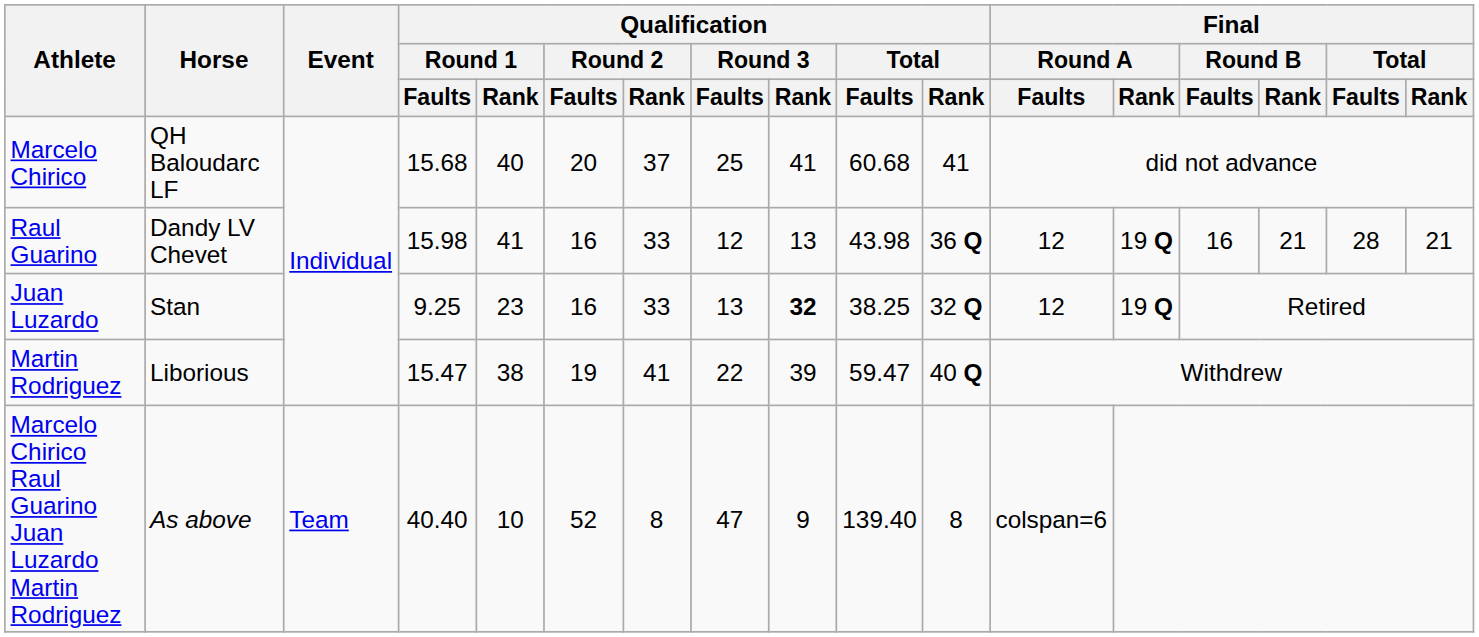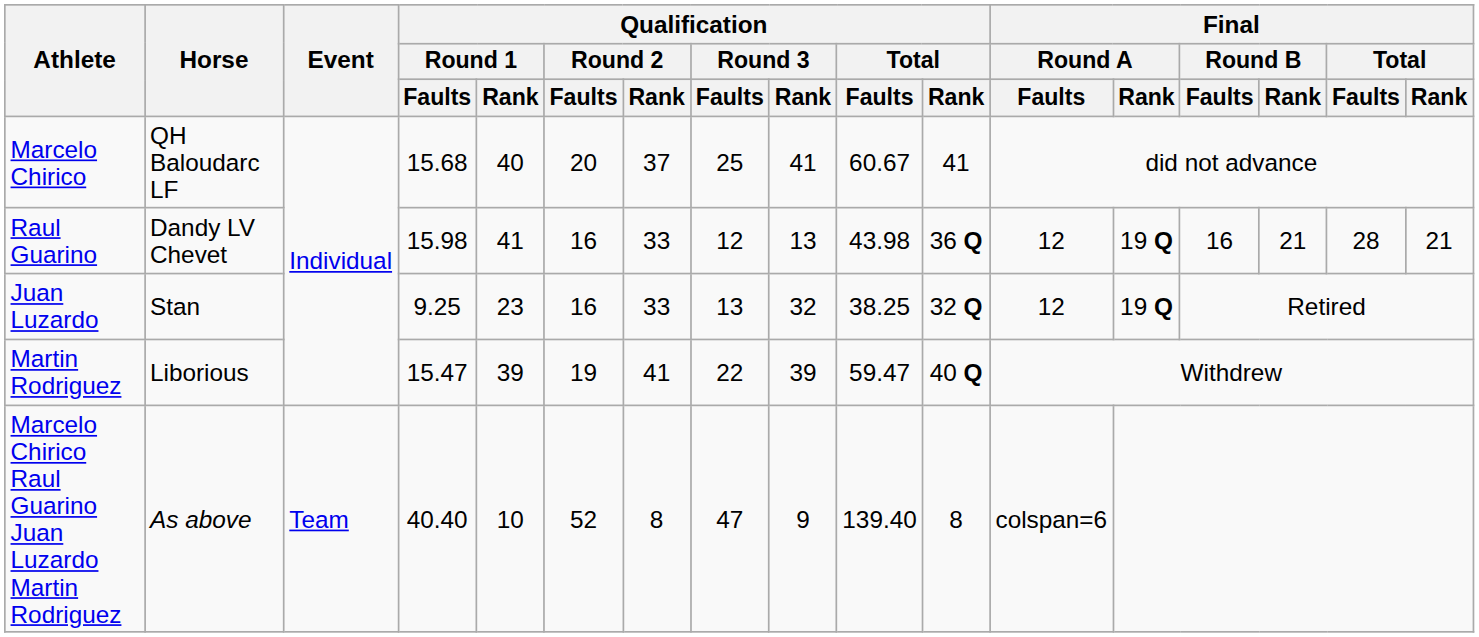(880, 163) 60.68 -> (880, 163) 60.67
(803, 307) bold -> (803, 307) normal
(510, 372) 38 -> (510, 372) 39
